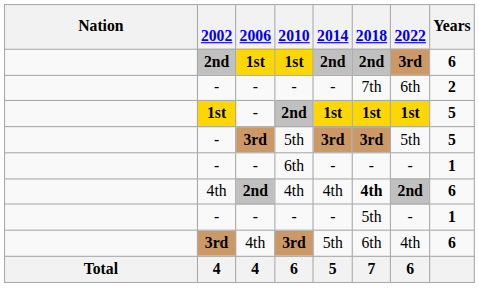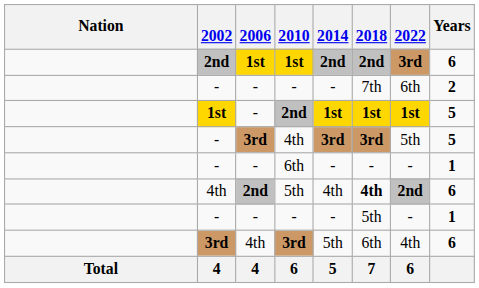(294, 139) 5th -> (294, 139) 4th
(294, 191) 4th -> (294, 191) 5th
